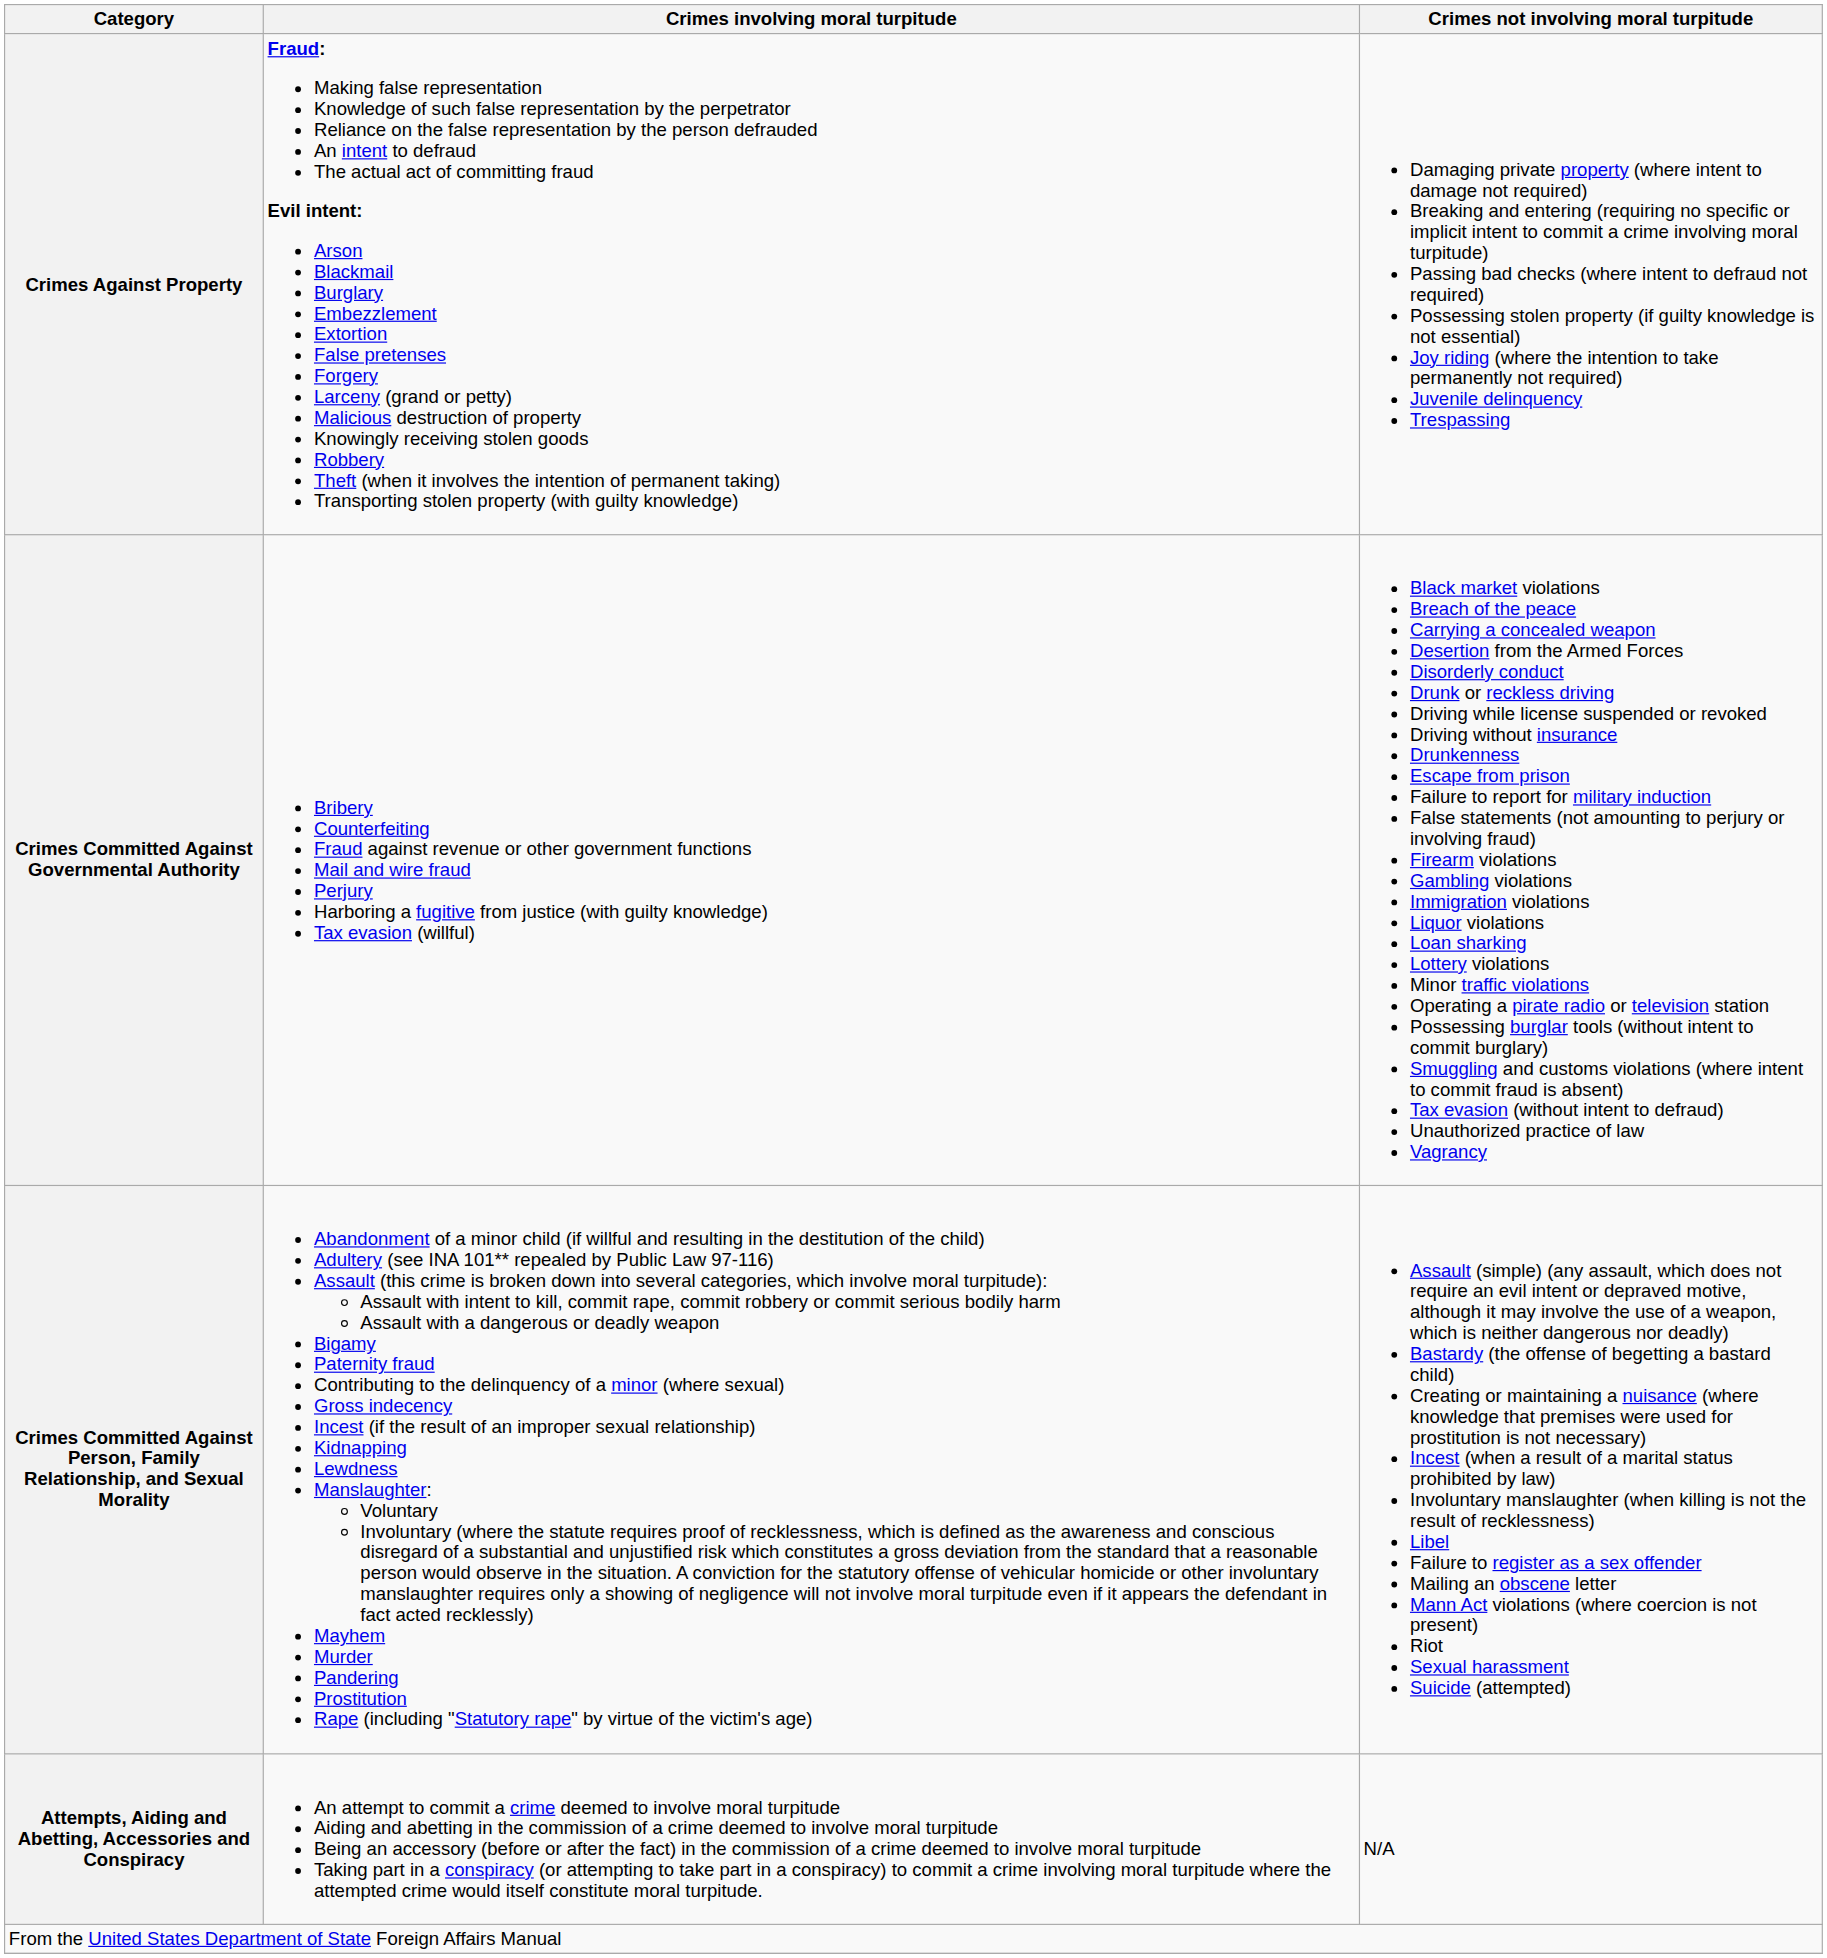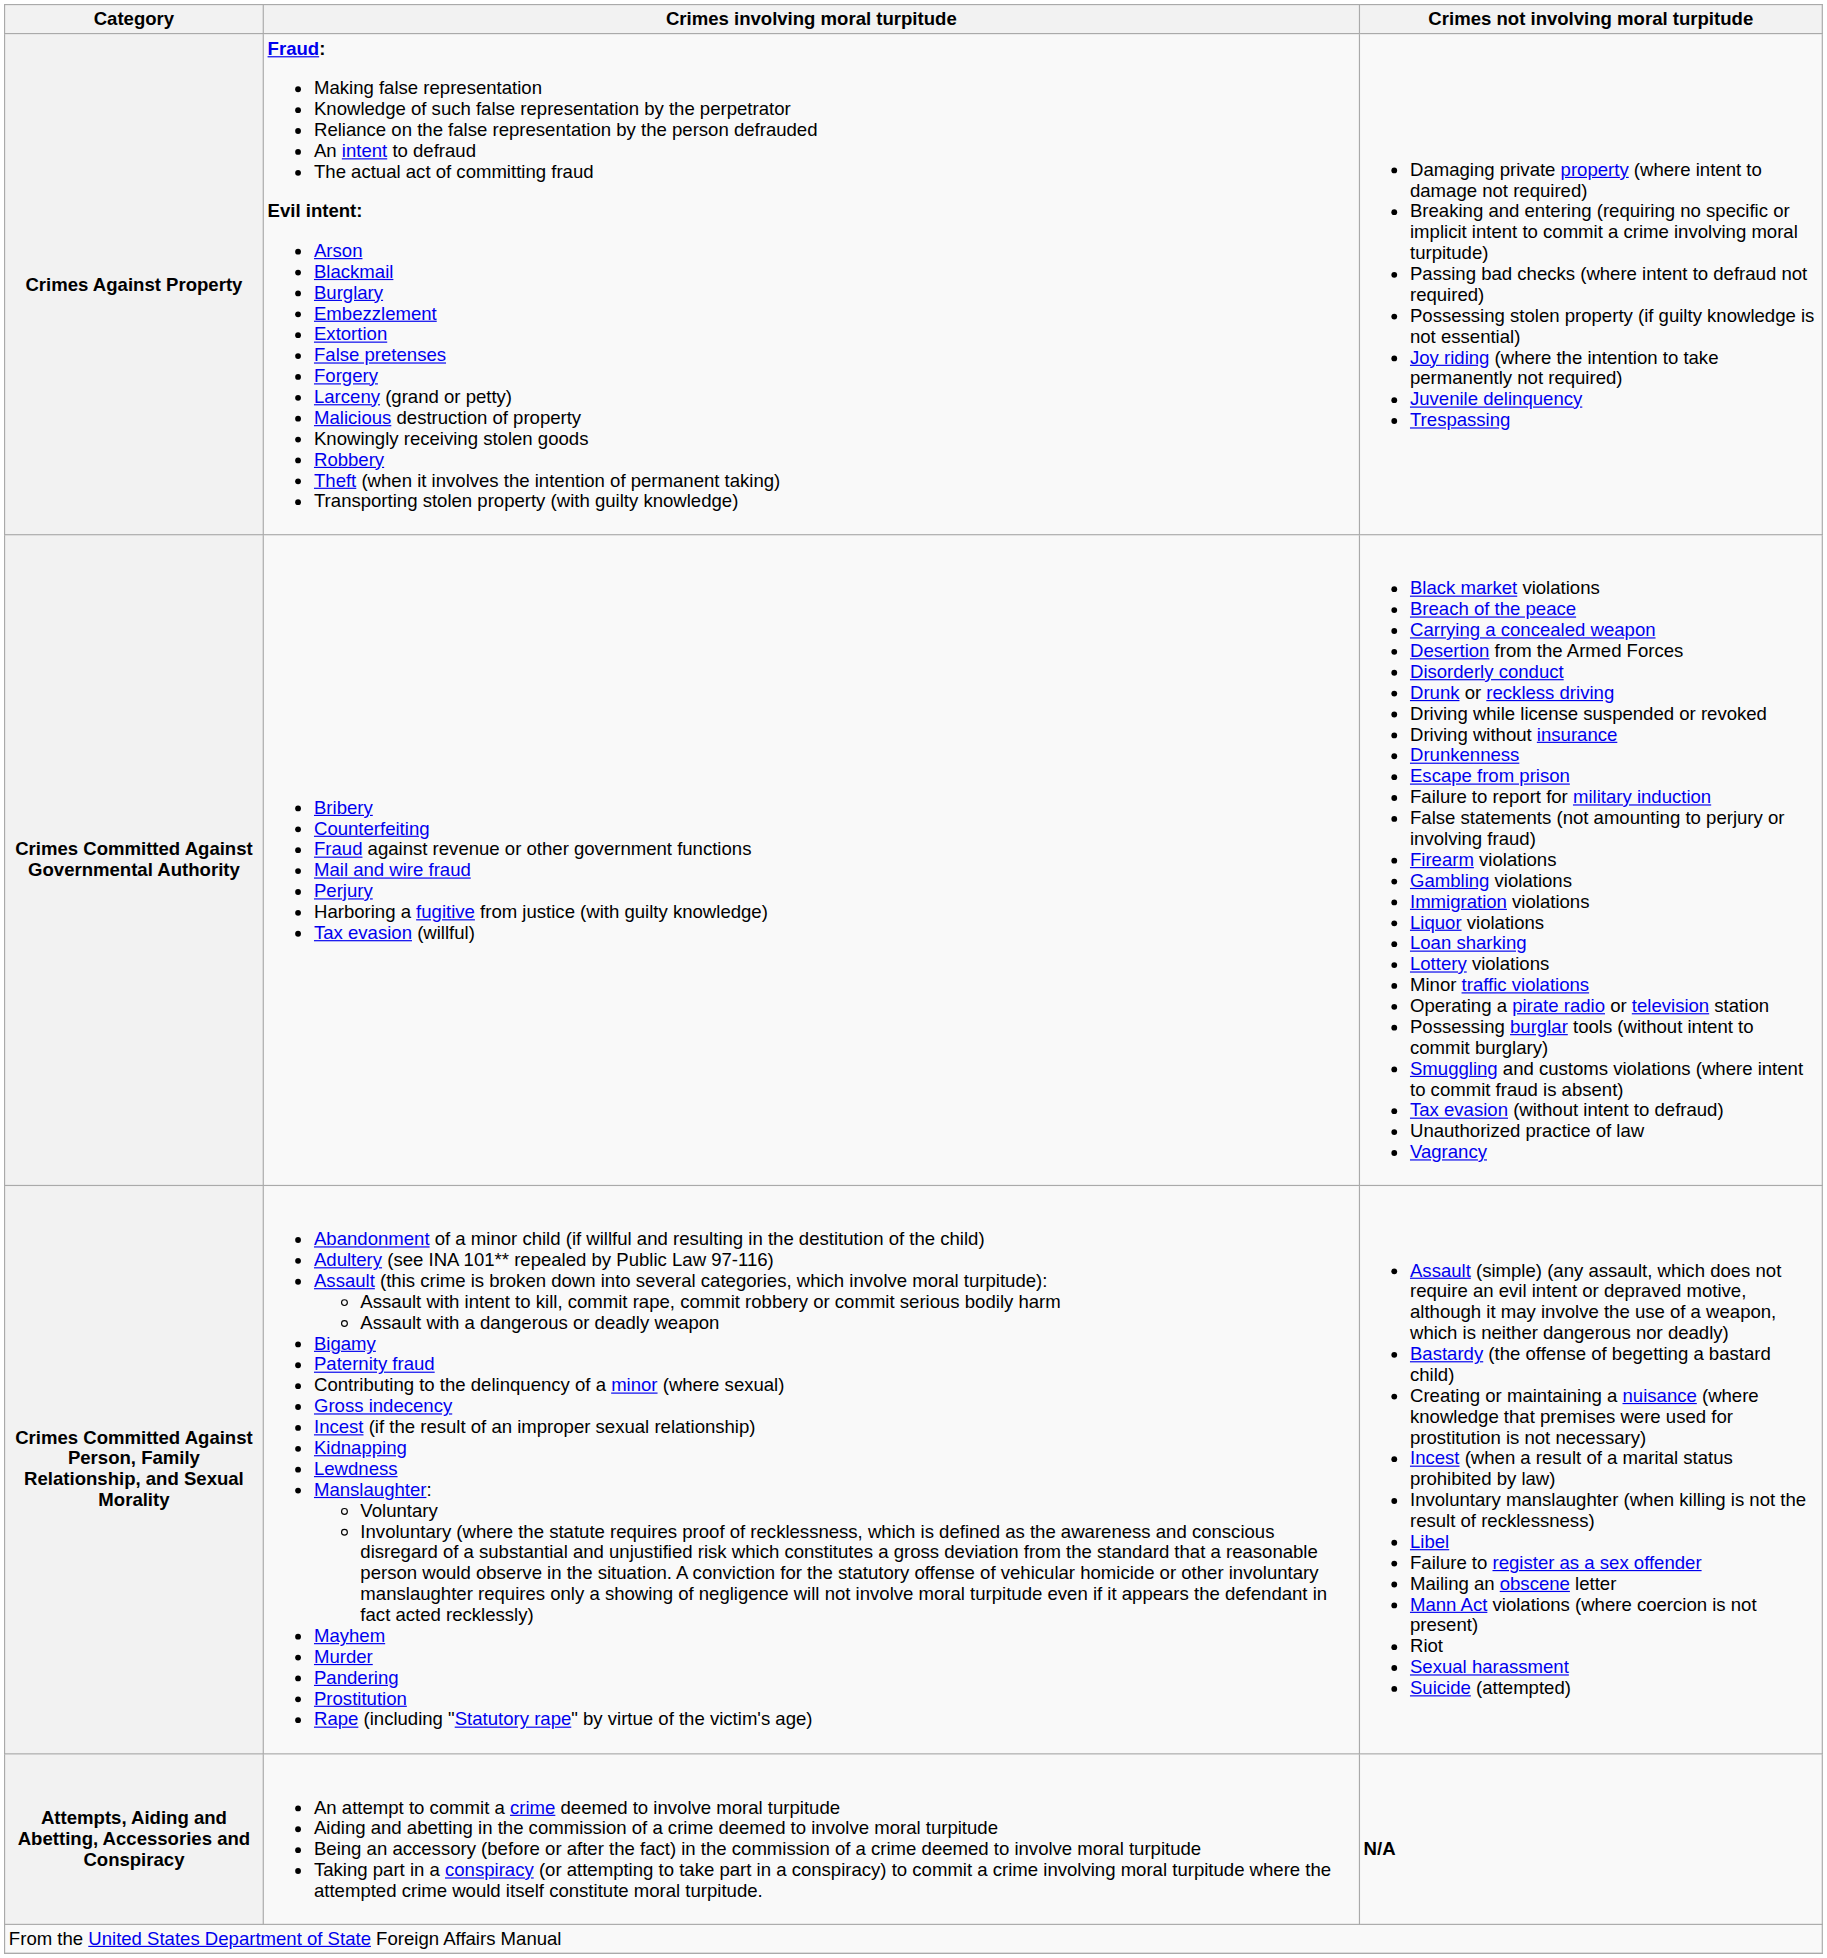(1379, 1849) normal -> (1380, 1849) bold
